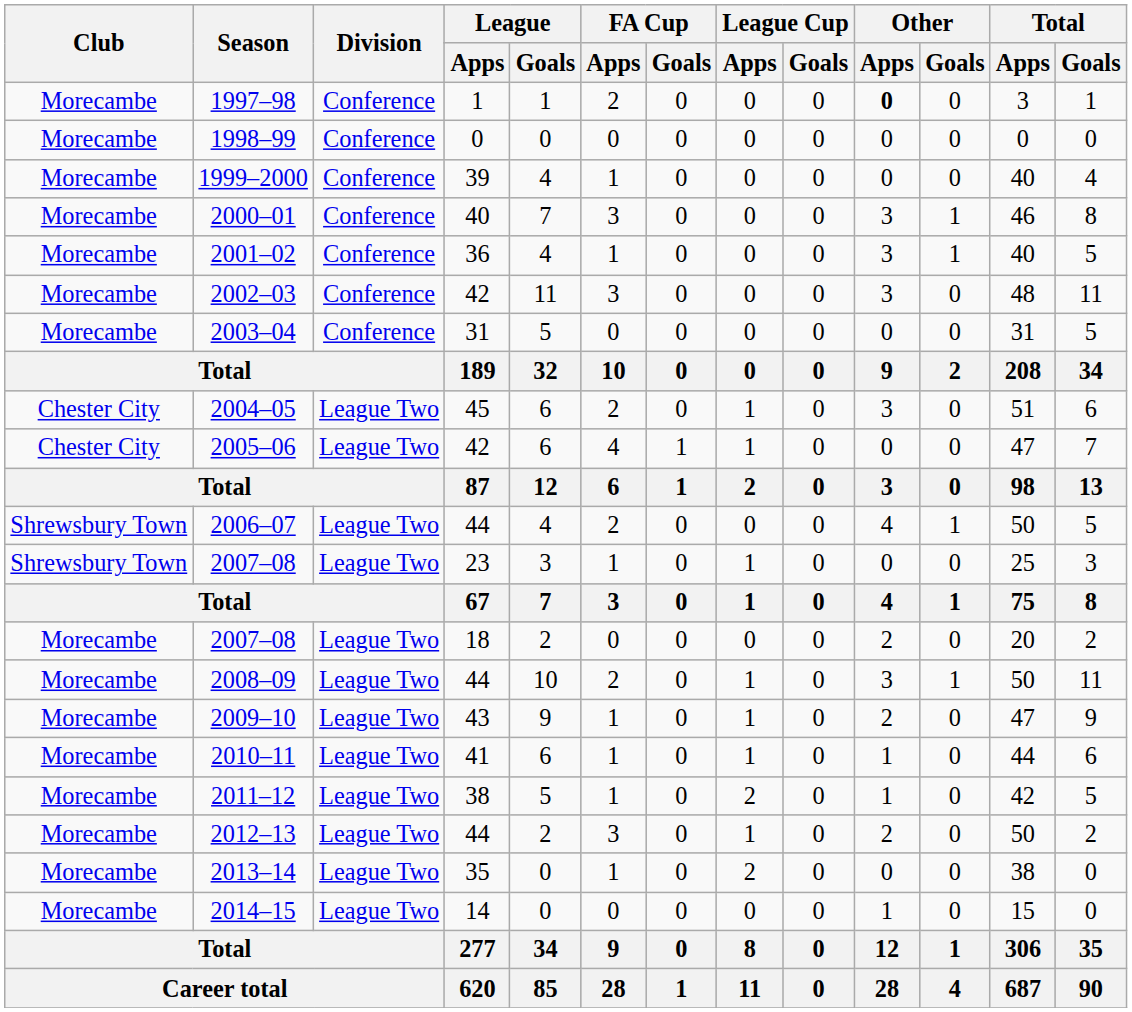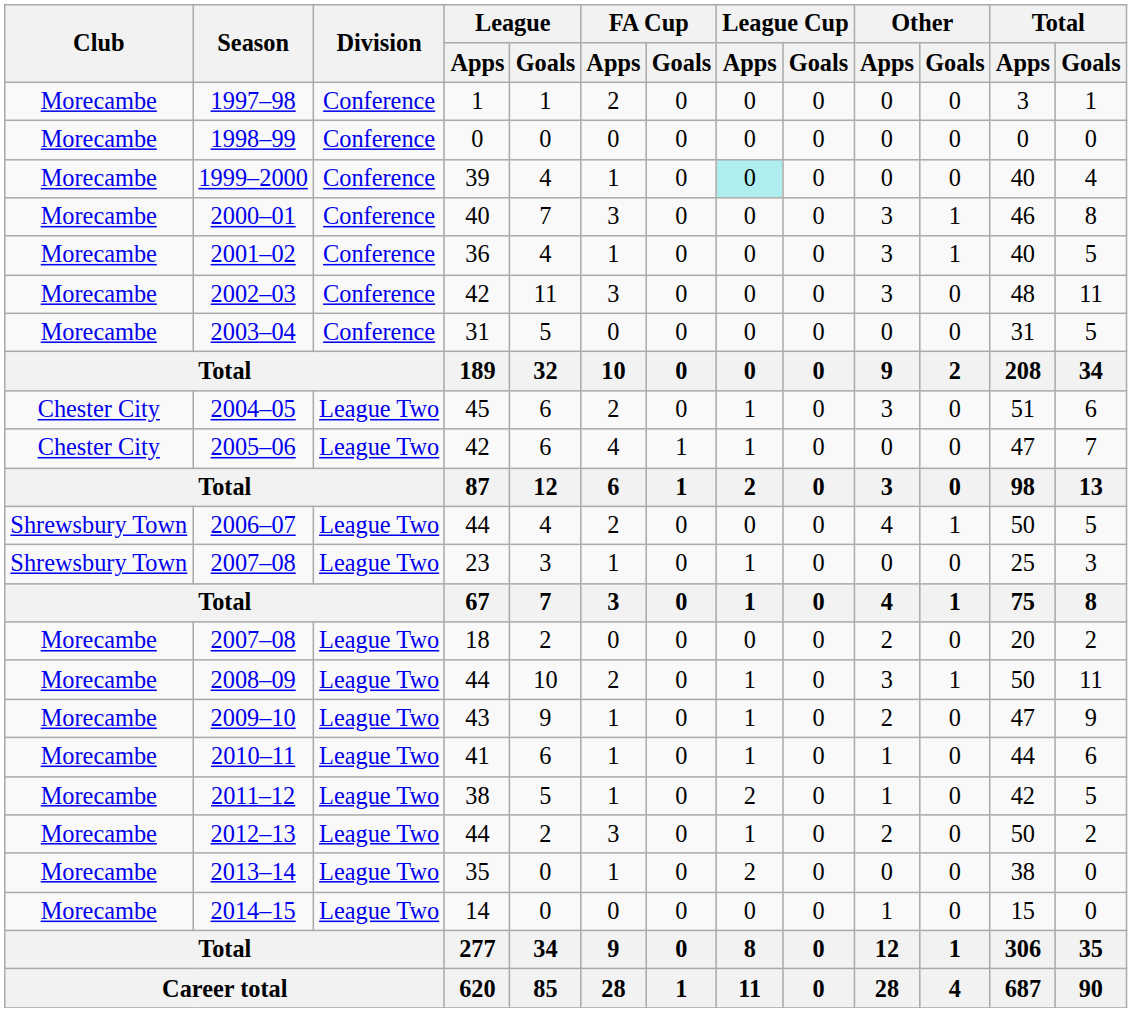(887, 100) bold -> (887, 100) normal
(750, 178) no background -> (750, 178) paleturquoise background
